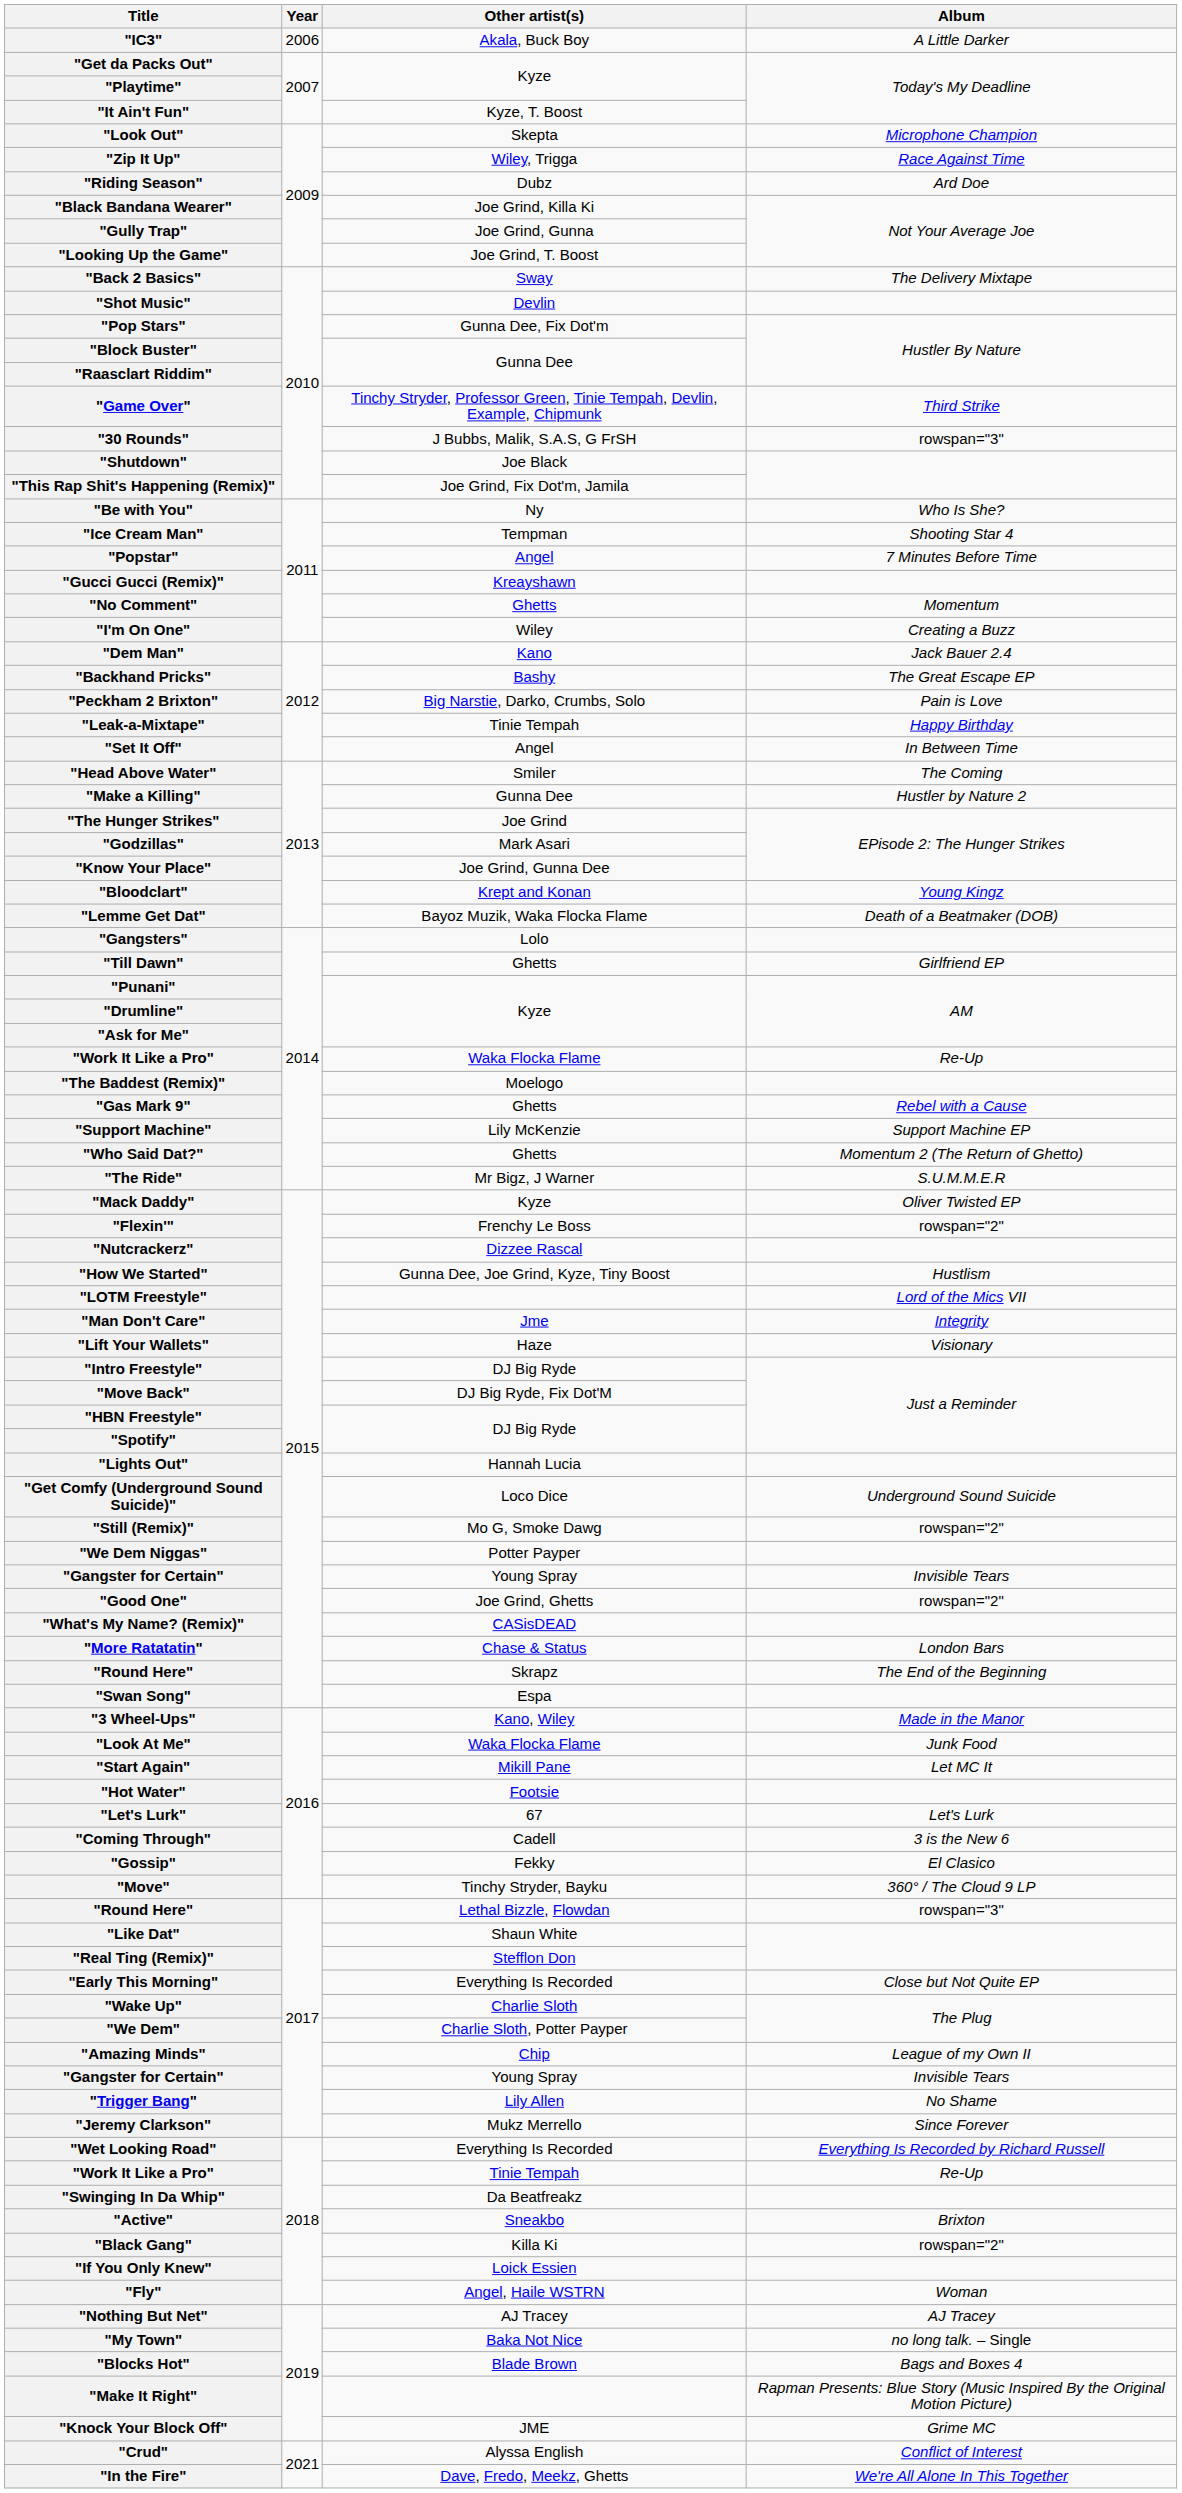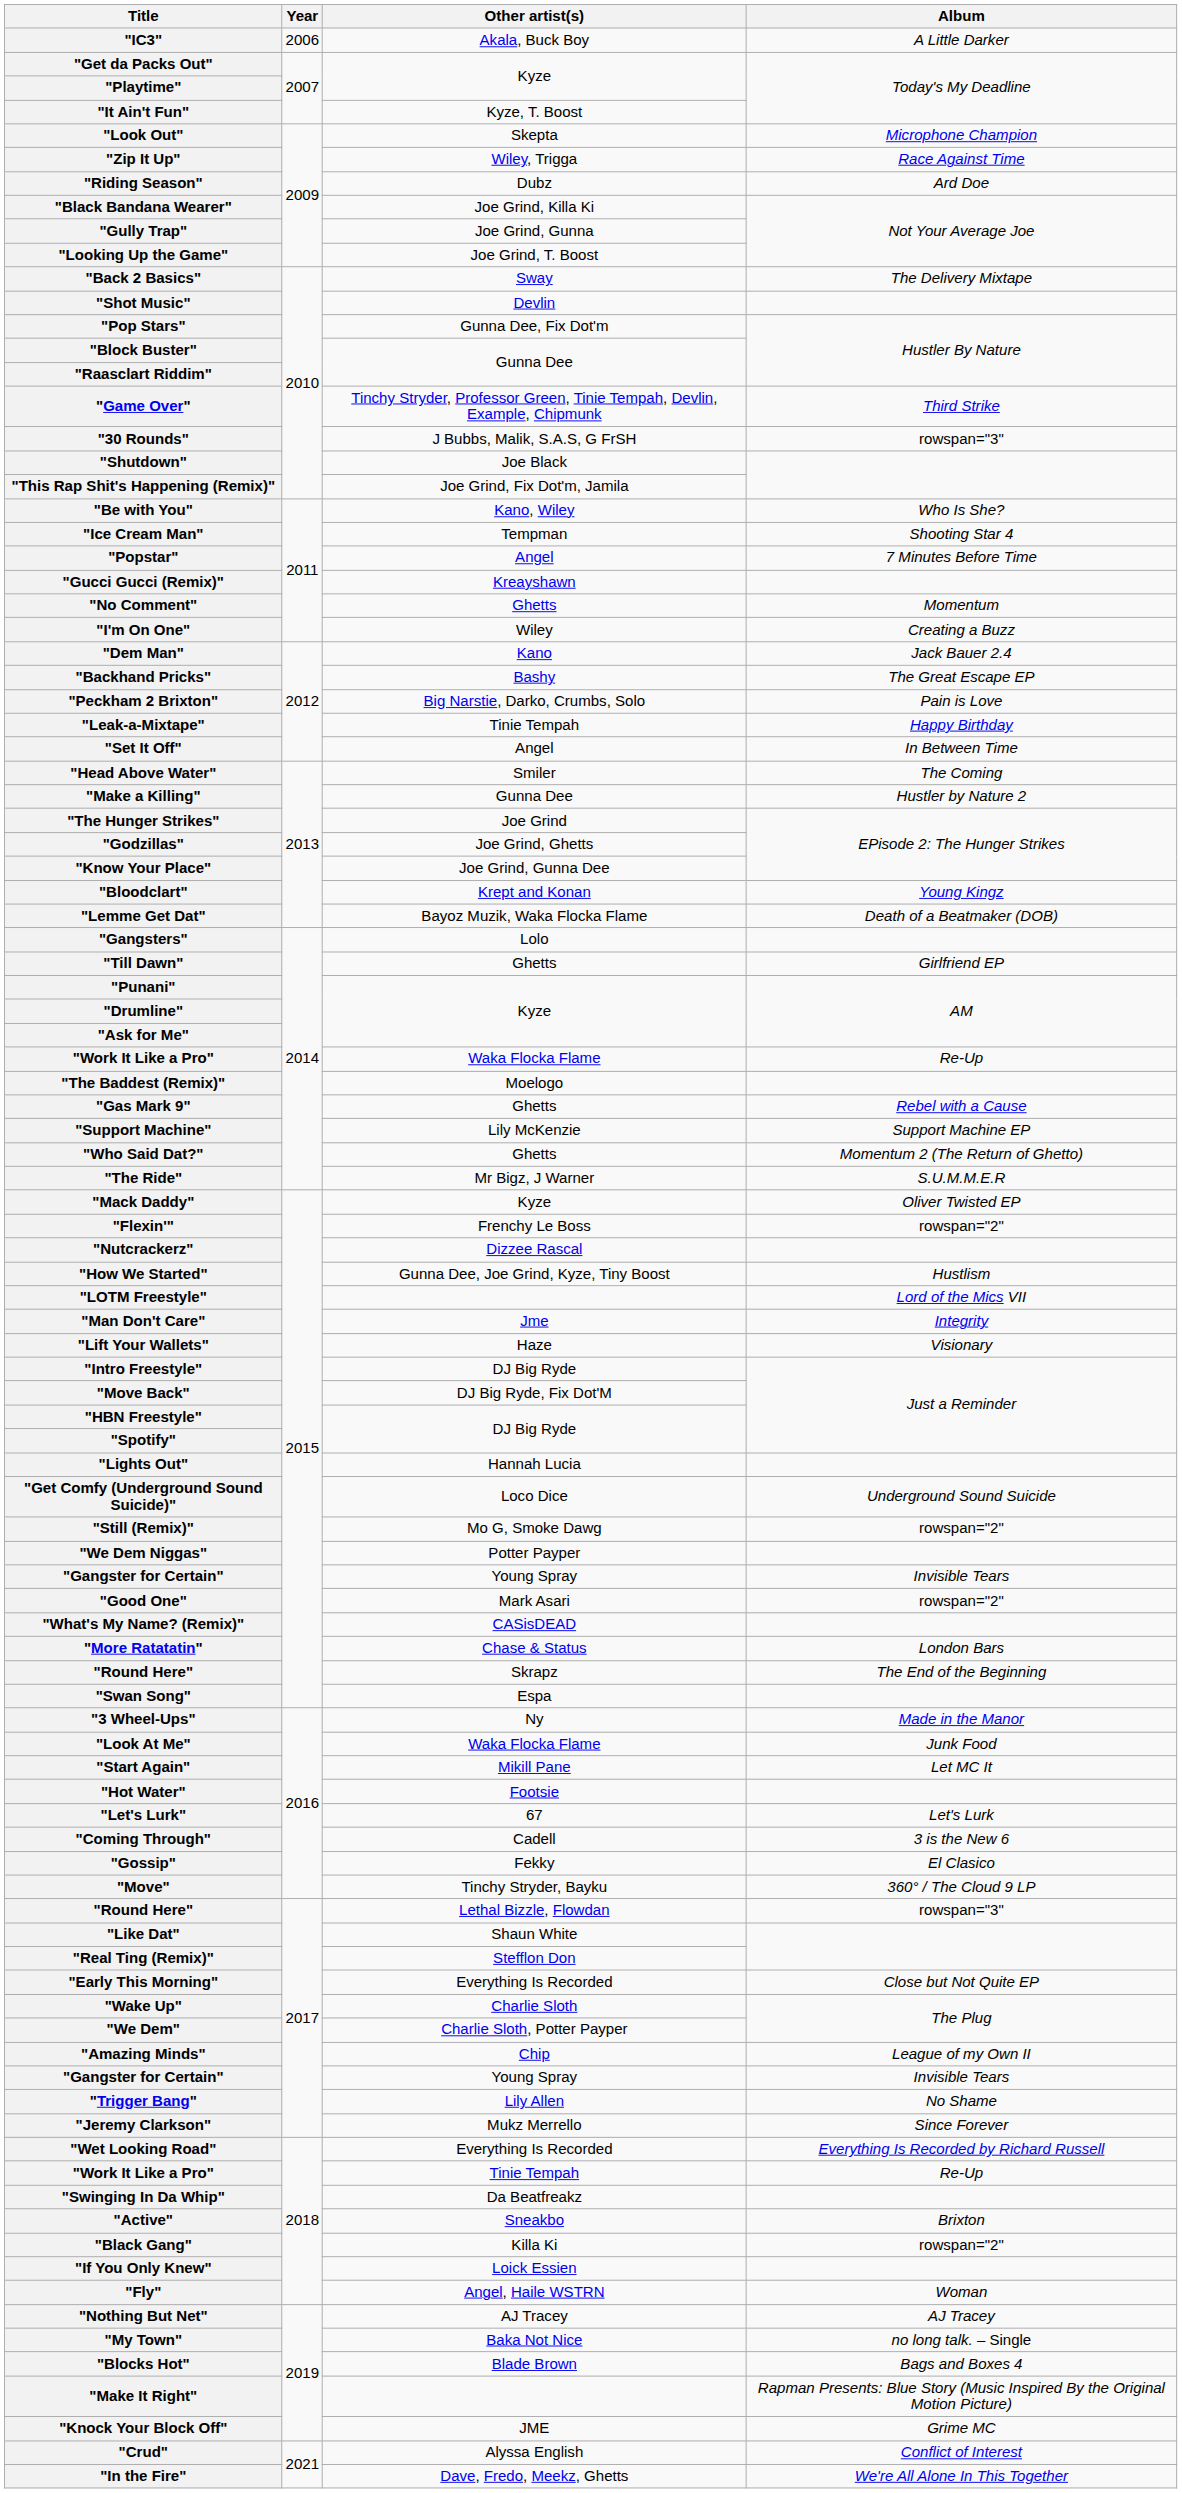(534, 510) Ny -> (534, 510) Kano, Wiley
(534, 844) Mark Asari -> (534, 844) Joe Grind, Ghetts
(534, 1600) Joe Grind, Ghetts -> (534, 1600) Mark Asari
(534, 1719) Kano, Wiley -> (534, 1719) Ny
